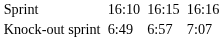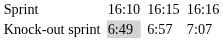(120, 29) no background -> (120, 29) lightgrey background
